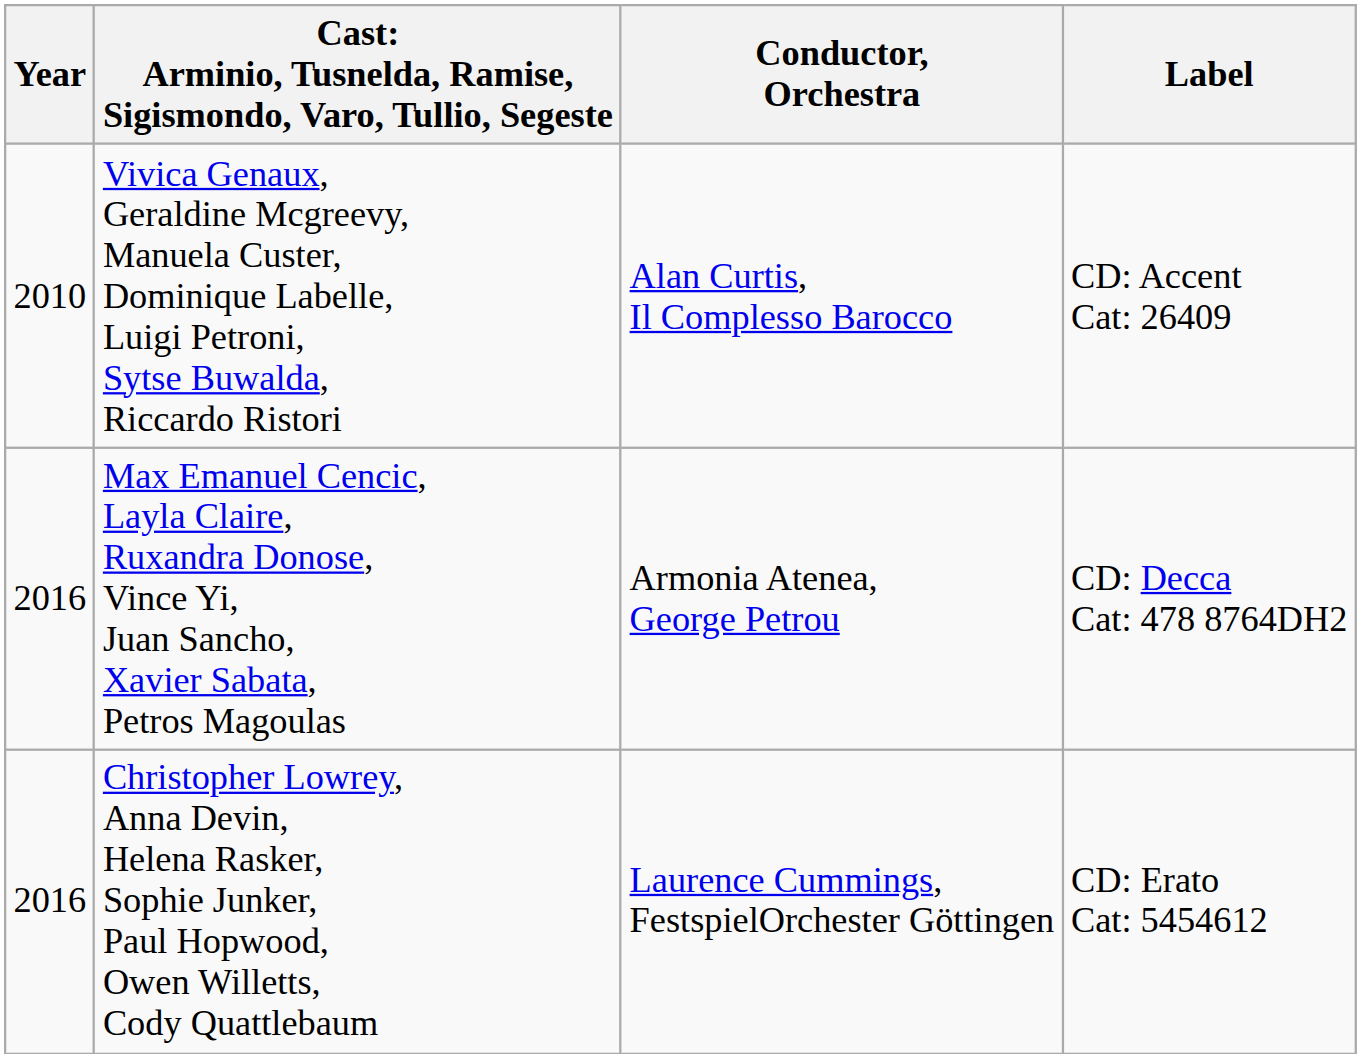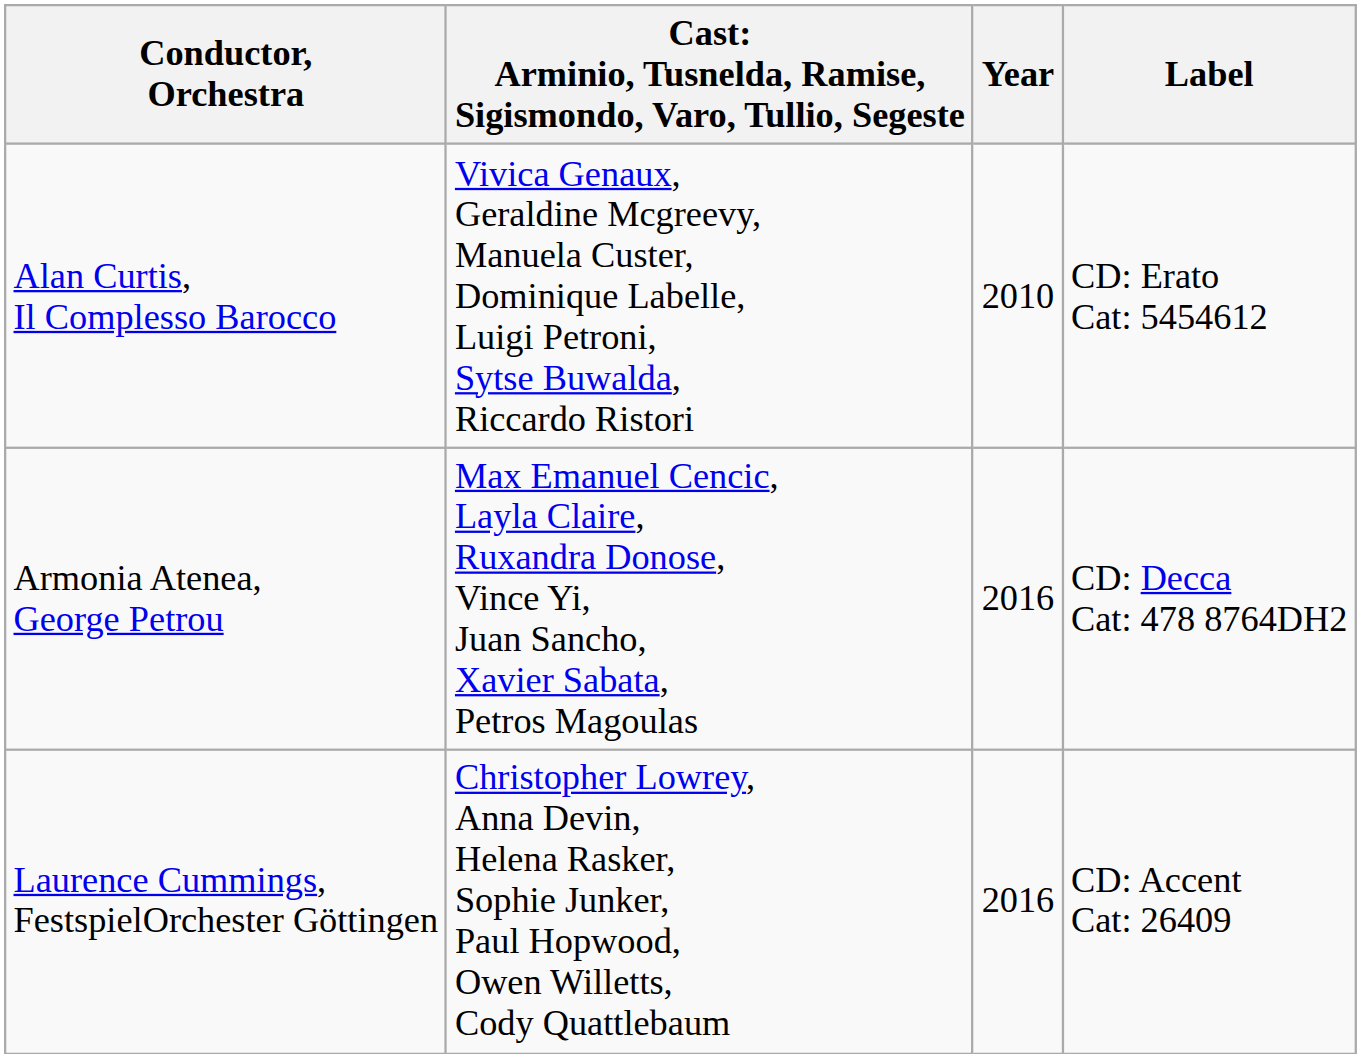columns swapped: (50, 74) <-> (842, 74)
(1156, 295) CD: Accent Cat: 26409 -> (1169, 295) CD: Erato Cat: 5454612
(1169, 900) CD: Erato Cat: 5454612 -> (1156, 900) CD: Accent Cat: 26409
